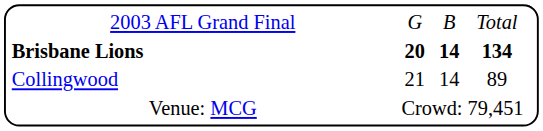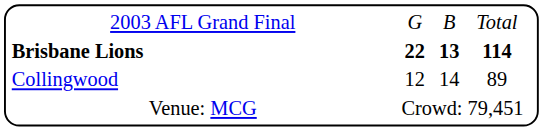(415, 51) 20 -> (415, 51) 22
(449, 51) 14 -> (449, 51) 13
(497, 51) 134 -> (497, 51) 114
(415, 80) 21 -> (415, 80) 12
